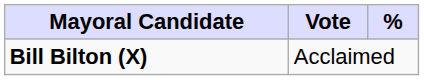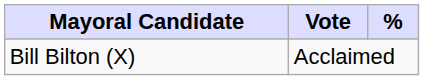(79, 56) bold -> (72, 56) normal
